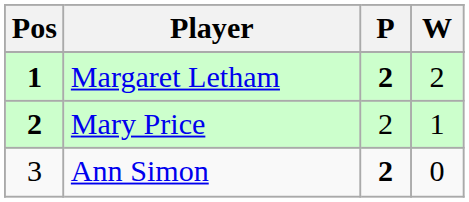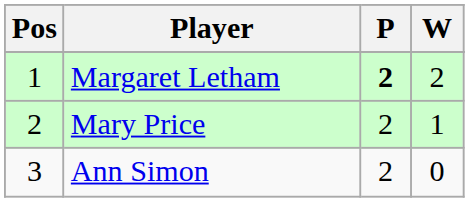(34, 76) bold -> (34, 76) normal
(34, 123) bold -> (34, 123) normal
(386, 171) bold -> (386, 171) normal
